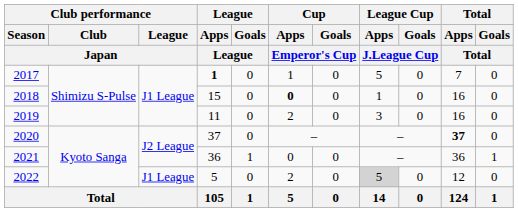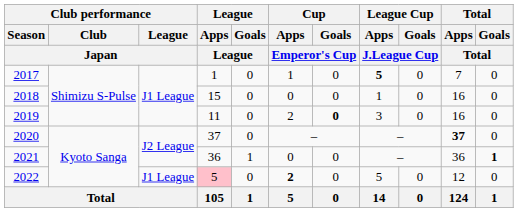(214, 75) bold -> (214, 75) normal
(379, 75) normal -> (379, 75) bold
(290, 95) bold -> (290, 95) normal
(336, 116) normal -> (336, 116) bold
(494, 156) normal -> (494, 156) bold
(214, 177) no background -> (214, 177) pink background
(290, 177) normal -> (290, 177) bold
(379, 177) lightgrey background -> (379, 177) no background
